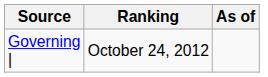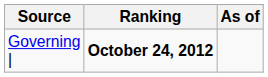(148, 50) normal -> (150, 50) bold
